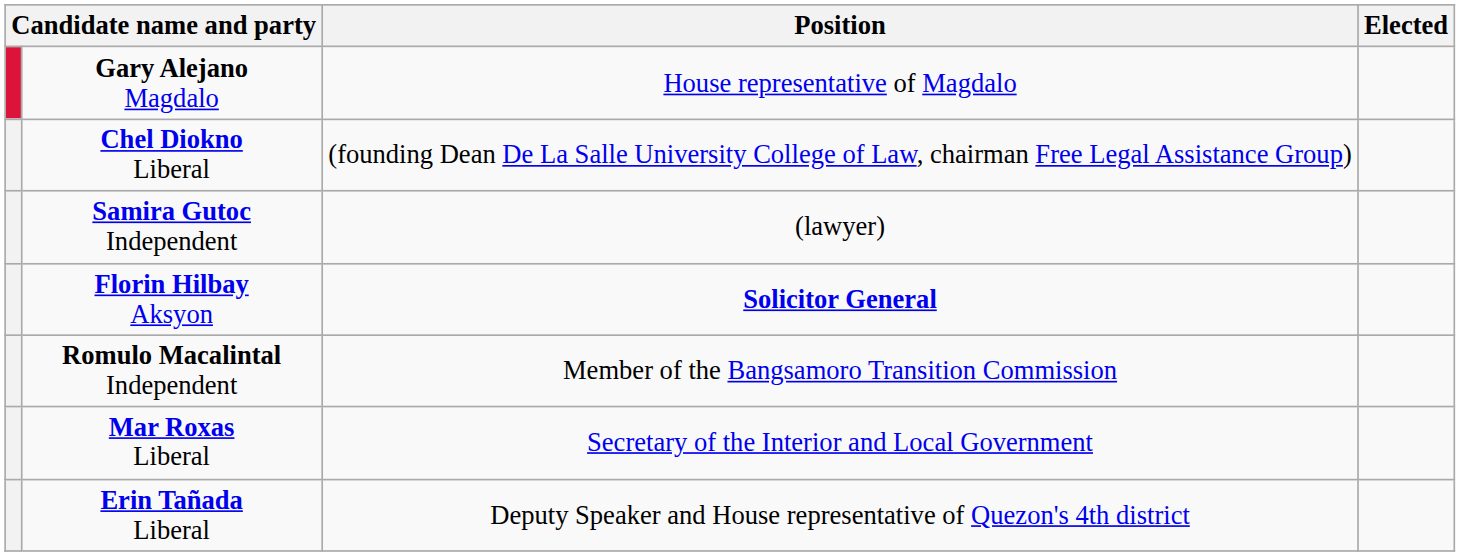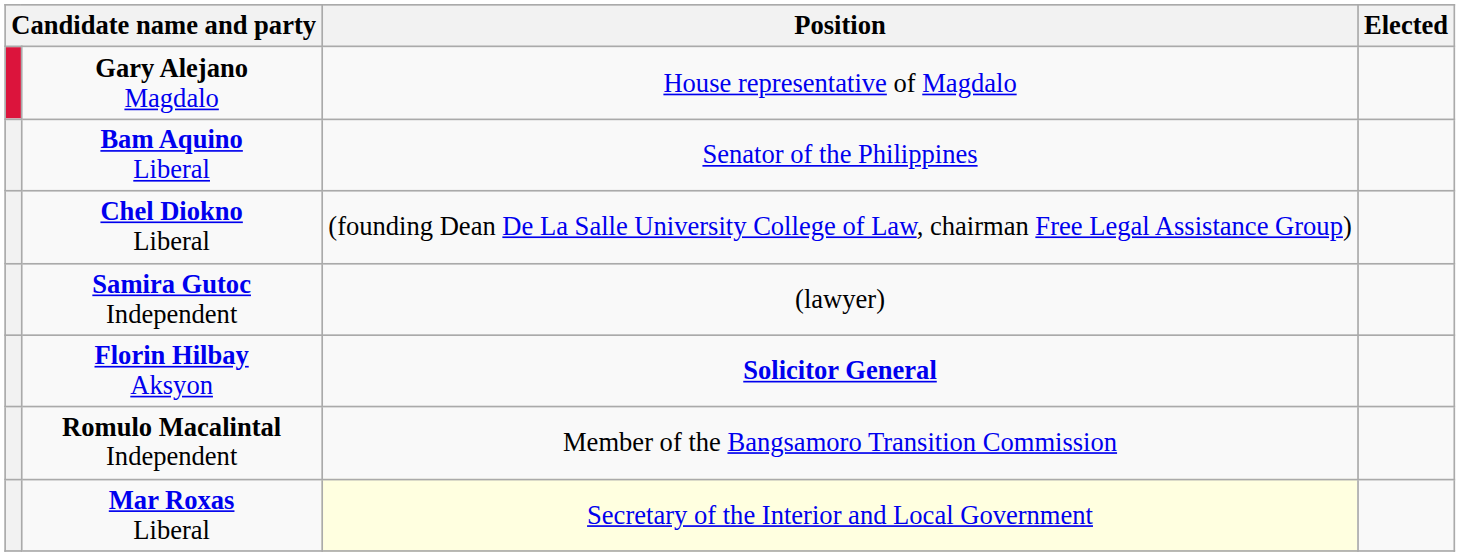+ row: (172, 154)
(840, 442) no background -> (840, 514) lightyellow background
- row: (172, 514)
